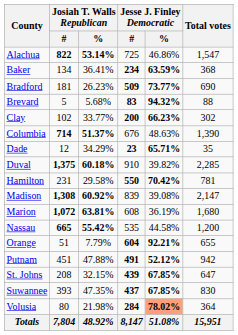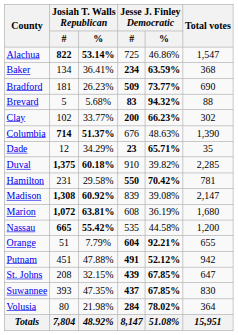(164, 306) lightsalmon background -> (164, 306) no background
